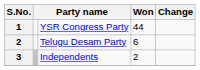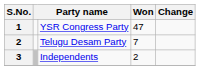(138, 27) 44 -> (138, 27) 47
(136, 42) 6 -> (136, 42) 7
